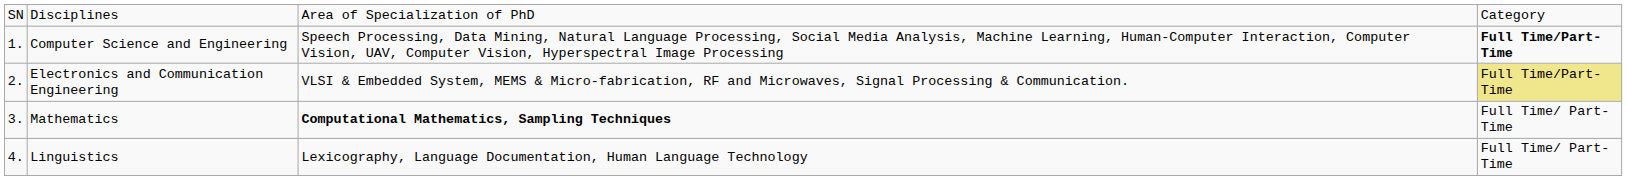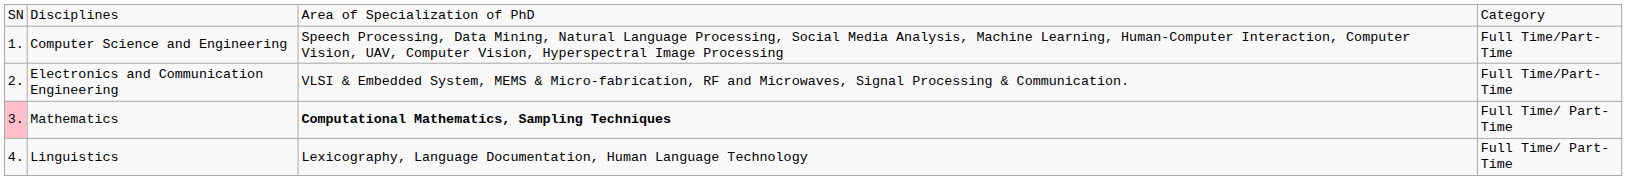(1541, 45) bold -> (1541, 45) normal
(1541, 82) khaki background -> (1541, 82) no background
(16, 120) no background -> (16, 120) pink background
